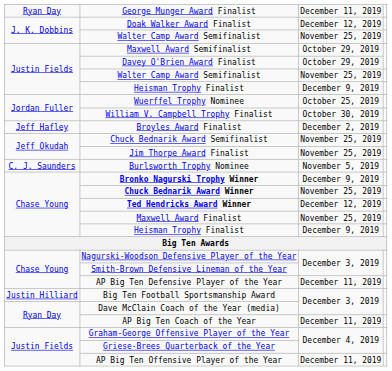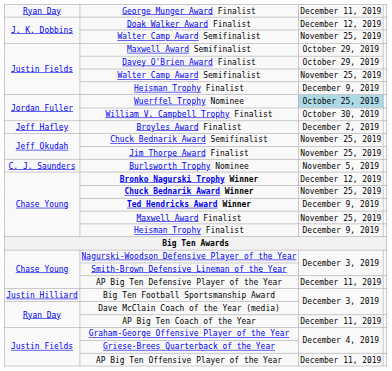(341, 101) no background -> (341, 101) lightblue background
(341, 179) December 9, 2019 -> (341, 179) December 12, 2019
(341, 205) December 12, 2019 -> (341, 205) December 9, 2019
